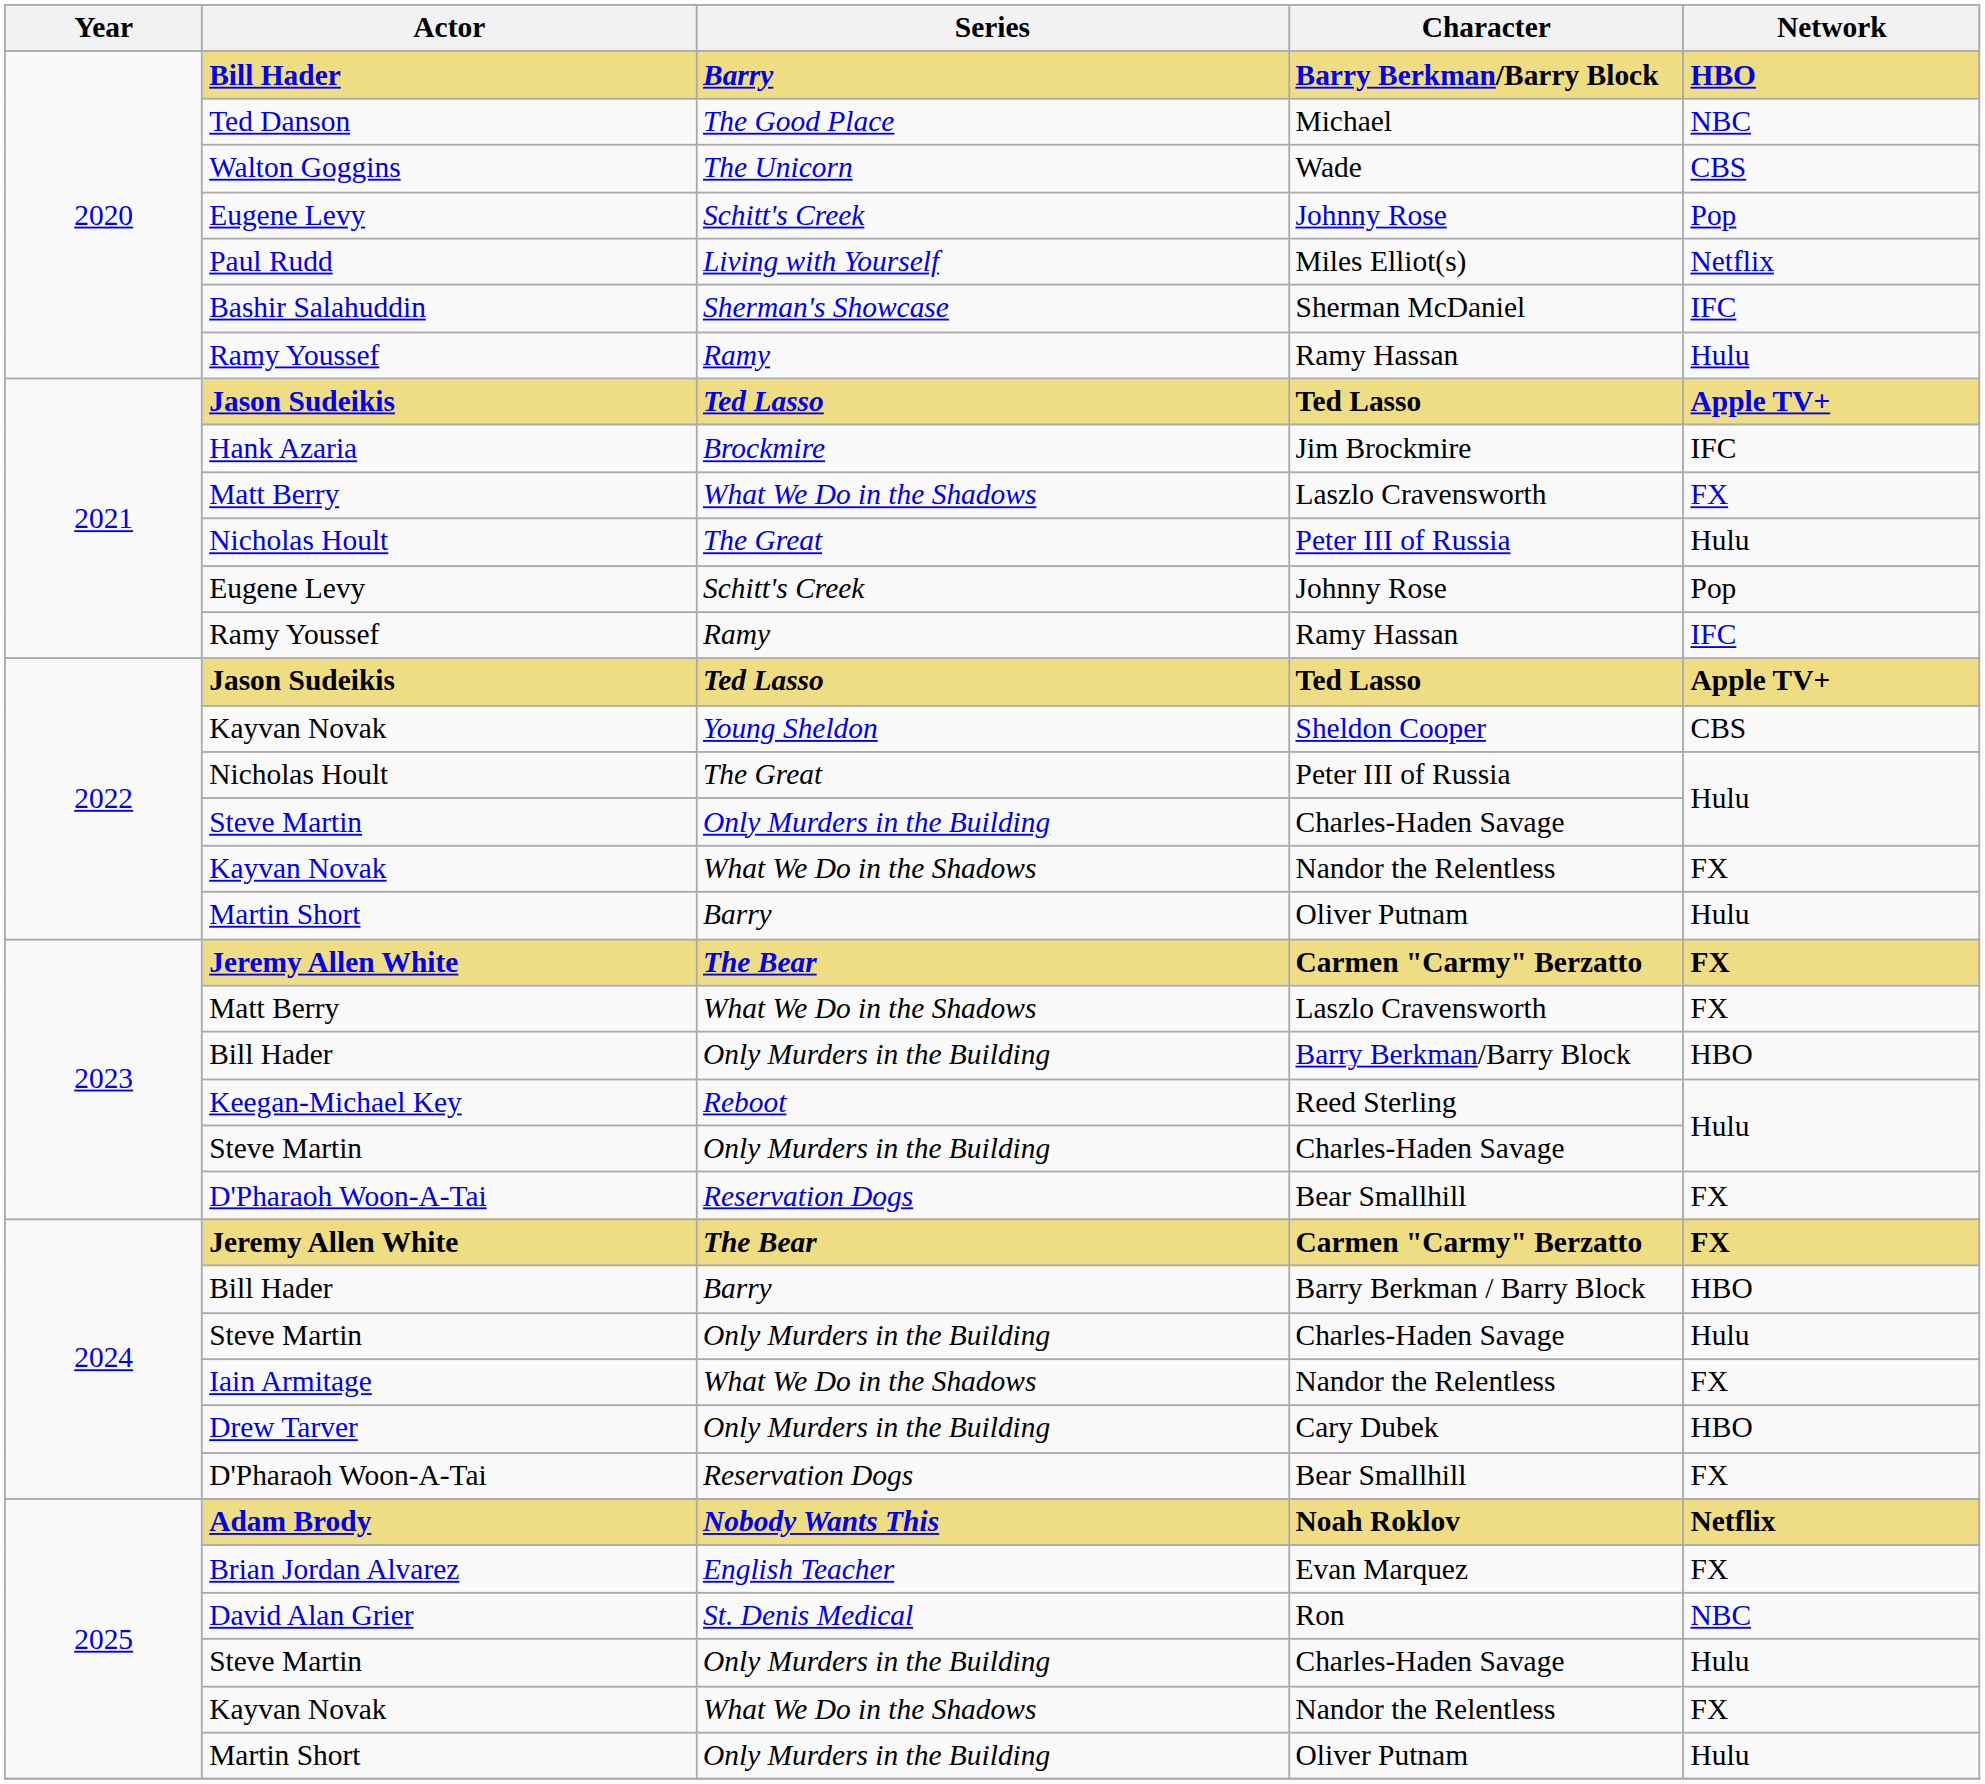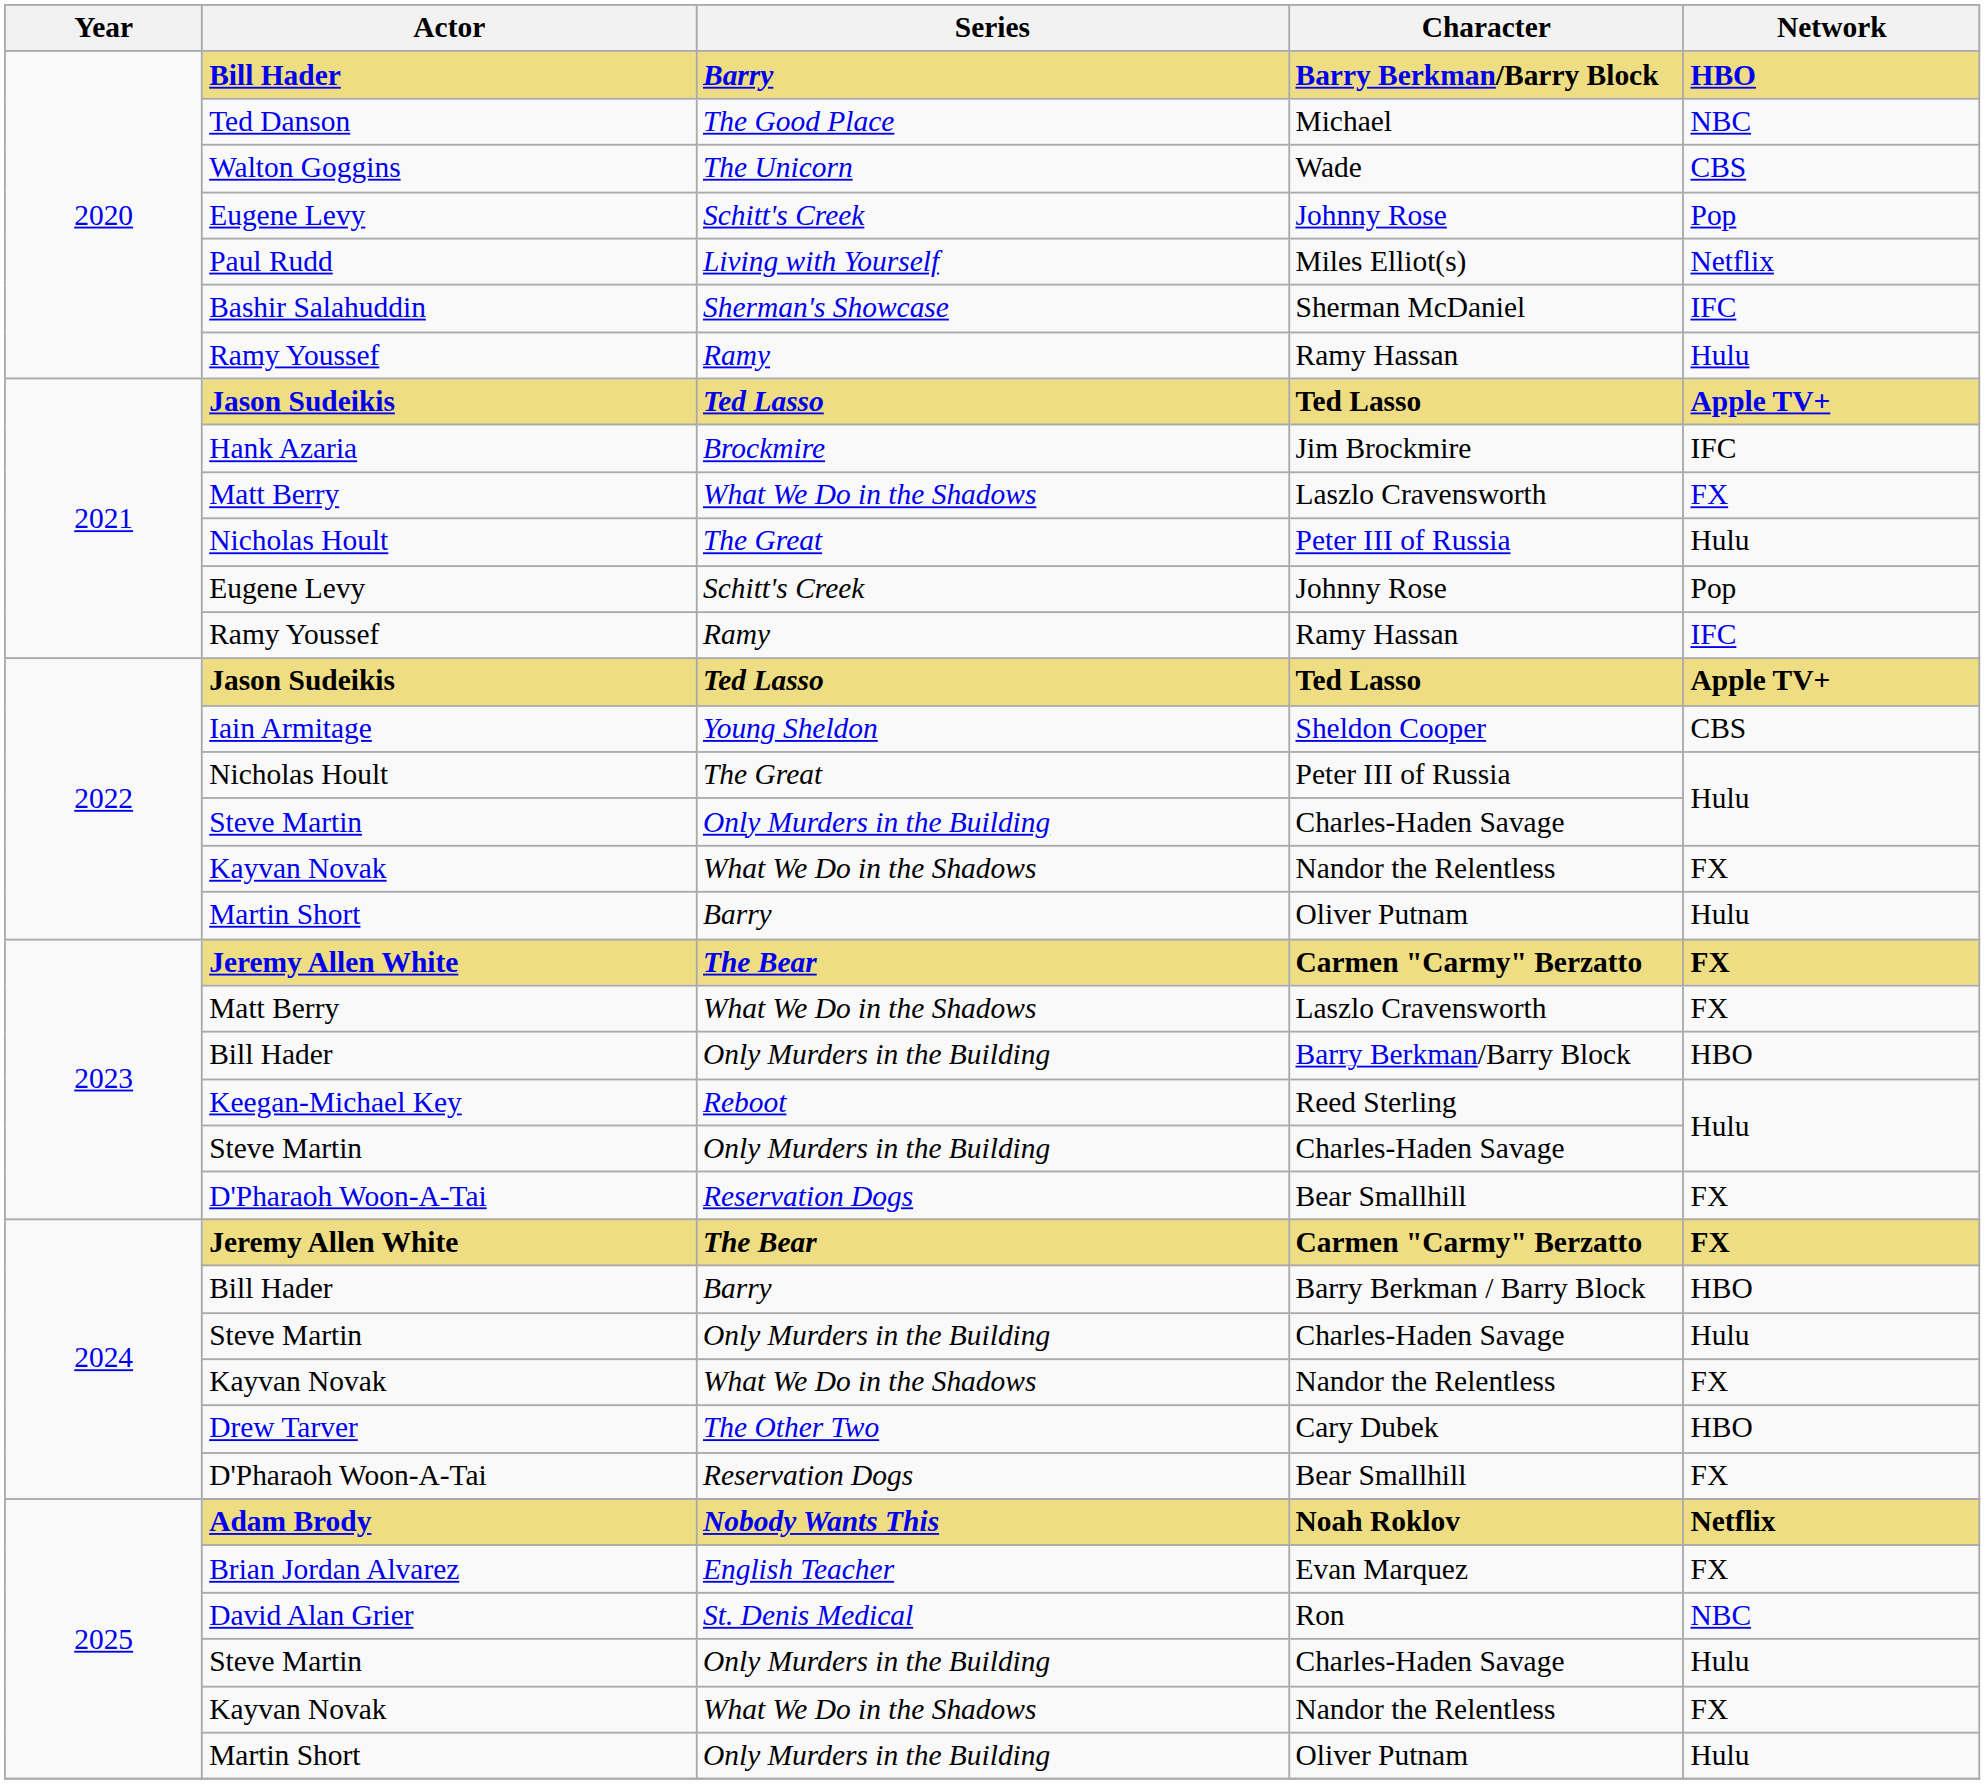(298, 728) Kayvan Novak -> (291, 728) Iain Armitage
(291, 1381) Iain Armitage -> (298, 1381) Kayvan Novak
(877, 1428) Only Murders in the Building -> (791, 1428) The Other Two
